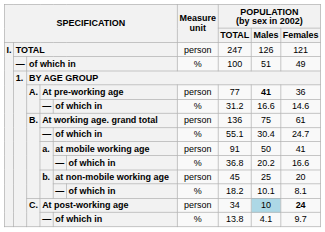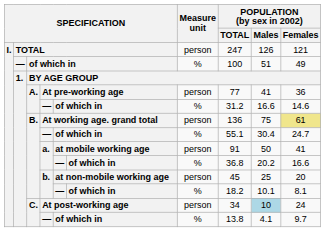(266, 92) bold -> (266, 92) normal
(301, 120) no background -> (301, 120) khaki background
(301, 205) bold -> (301, 205) normal
